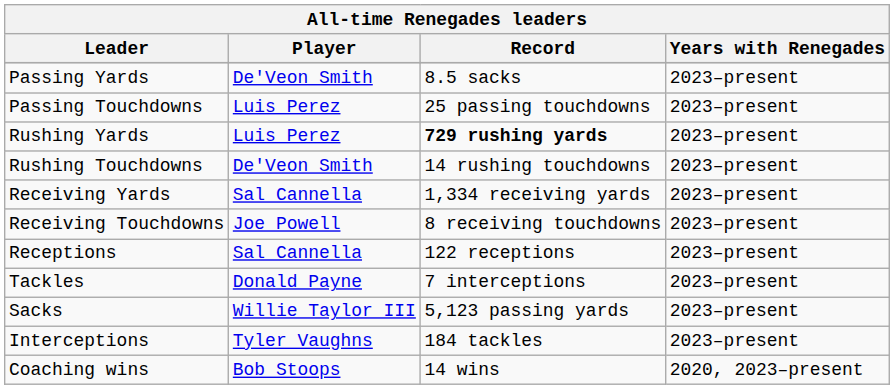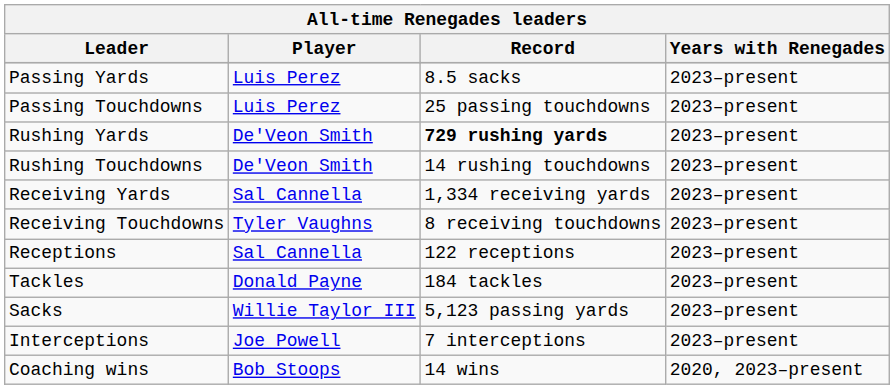(303, 78) De'Veon Smith -> (287, 78) Luis Perez
(287, 136) Luis Perez -> (303, 136) De'Veon Smith
(287, 224) Joe Powell -> (303, 224) Tyler Vaughns
(505, 282) 7 interceptions -> (484, 282) 184 tackles
(303, 341) Tyler Vaughns -> (287, 341) Joe Powell
(484, 341) 184 tackles -> (505, 341) 7 interceptions
